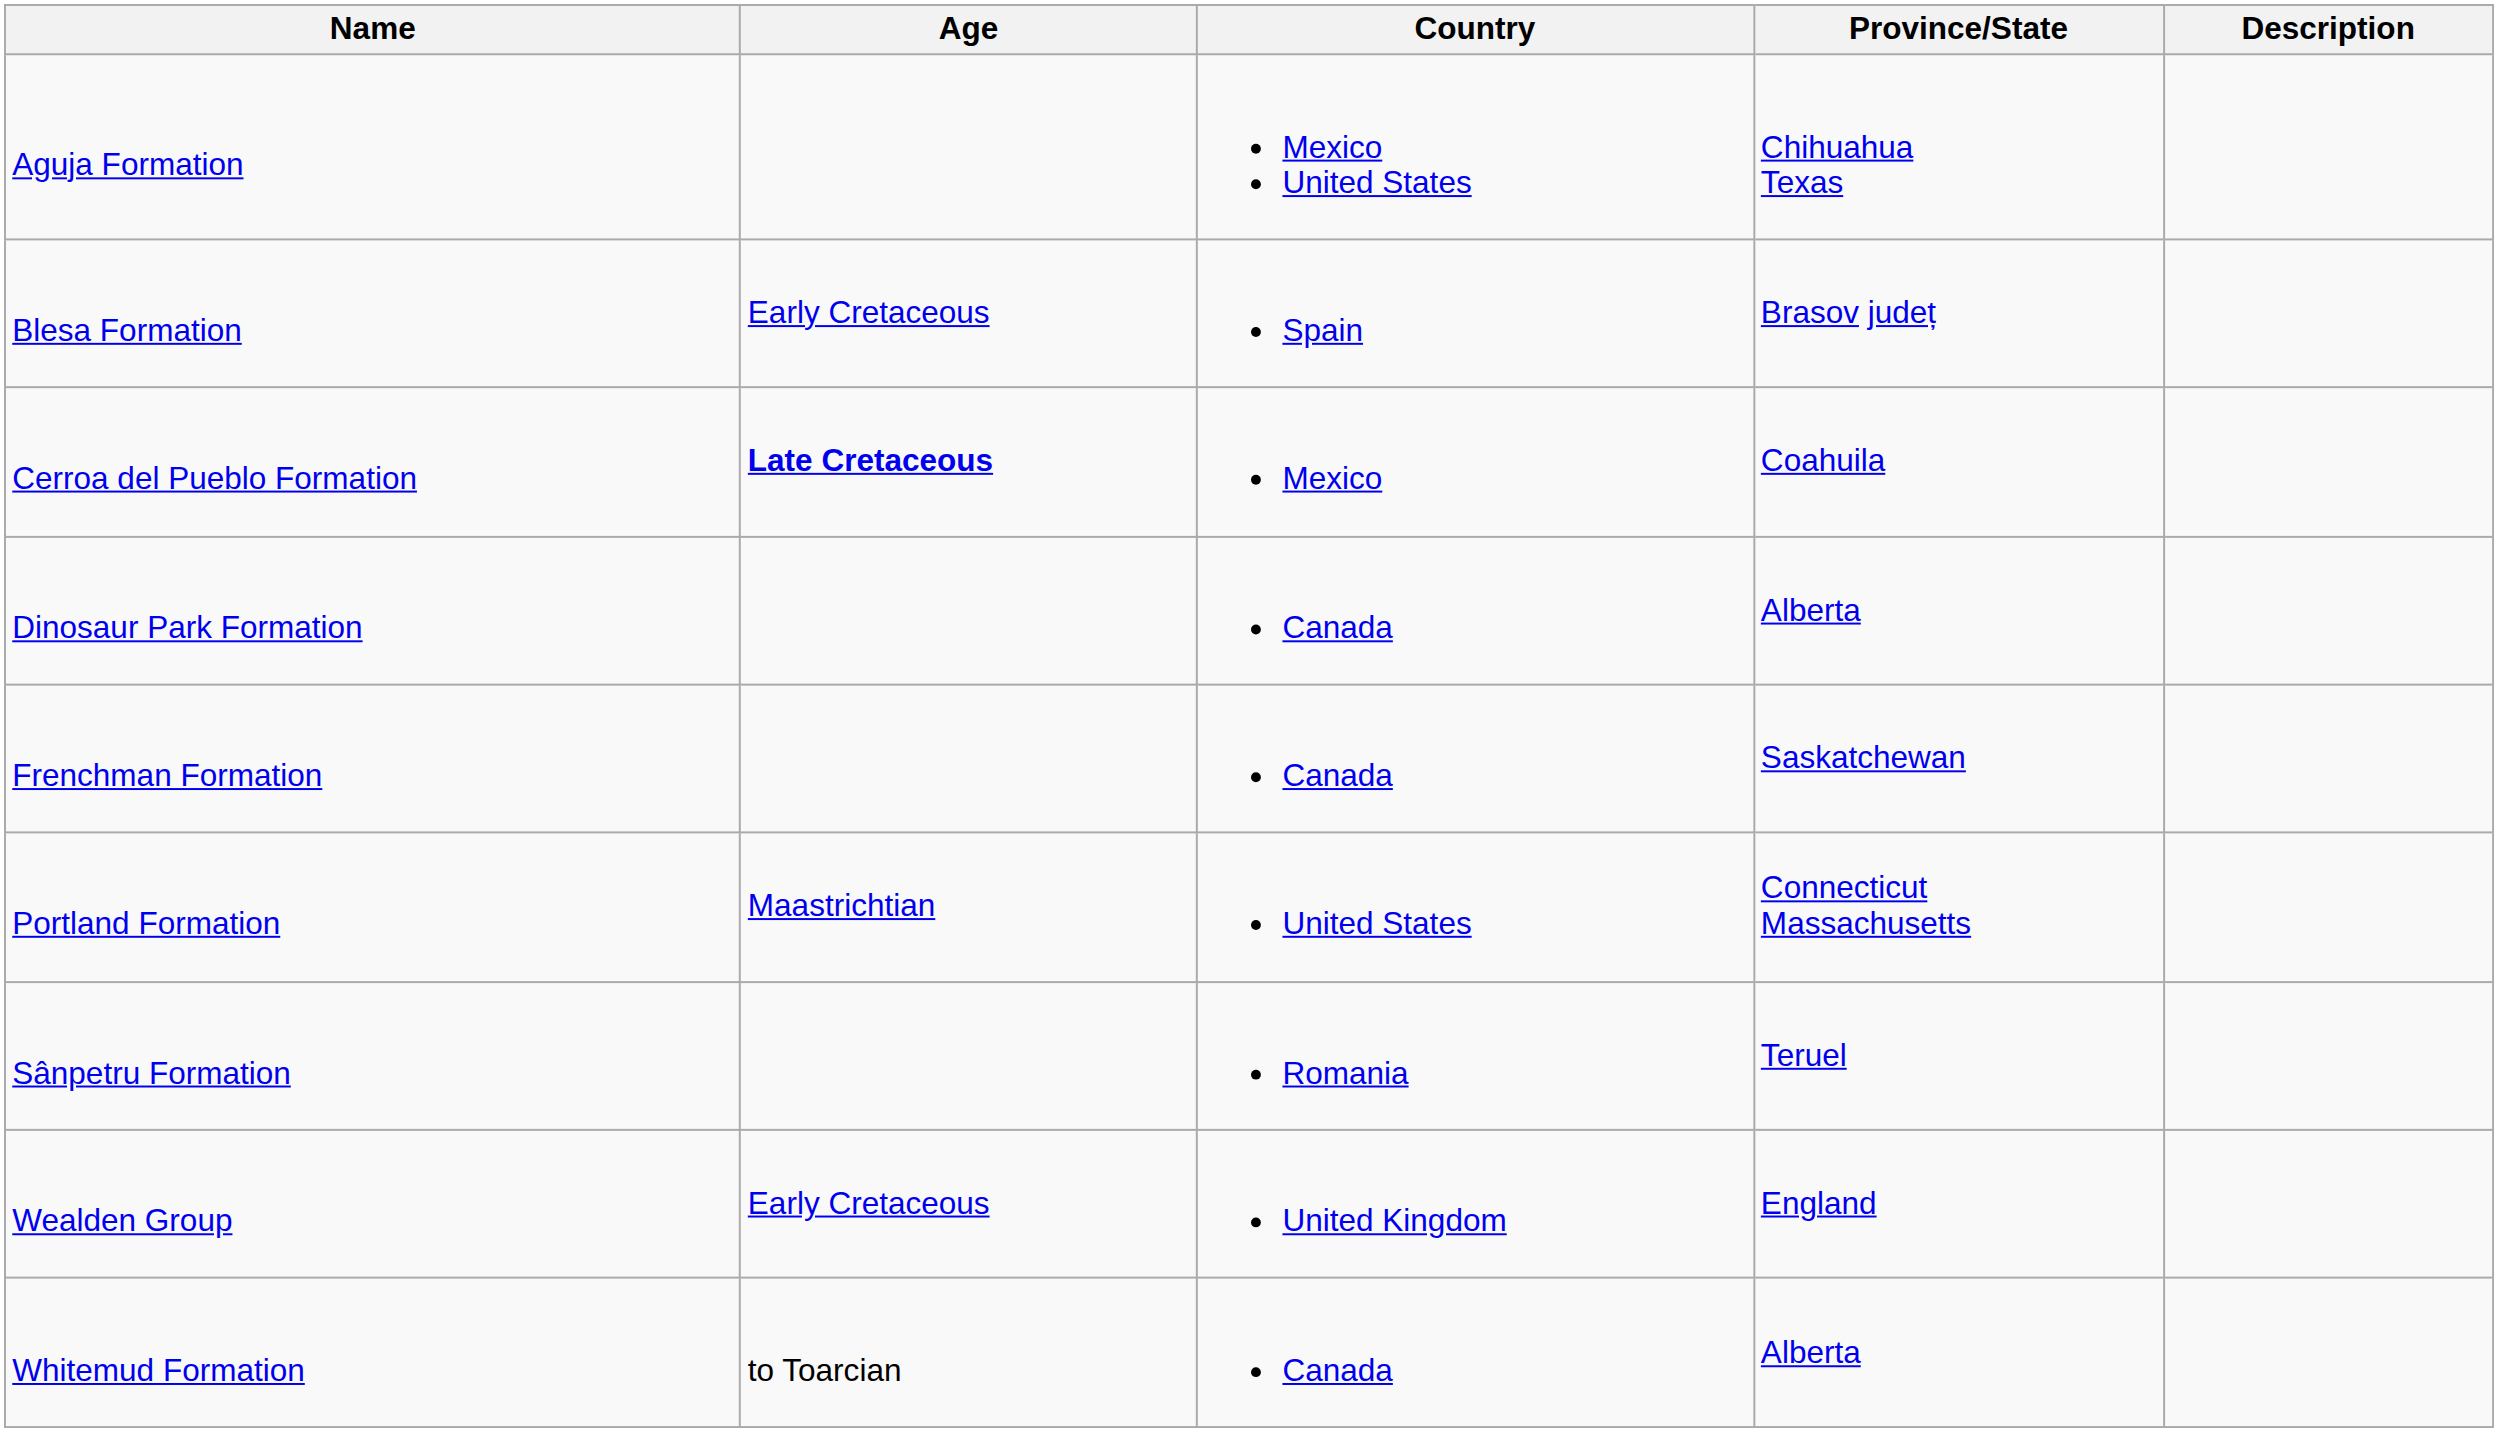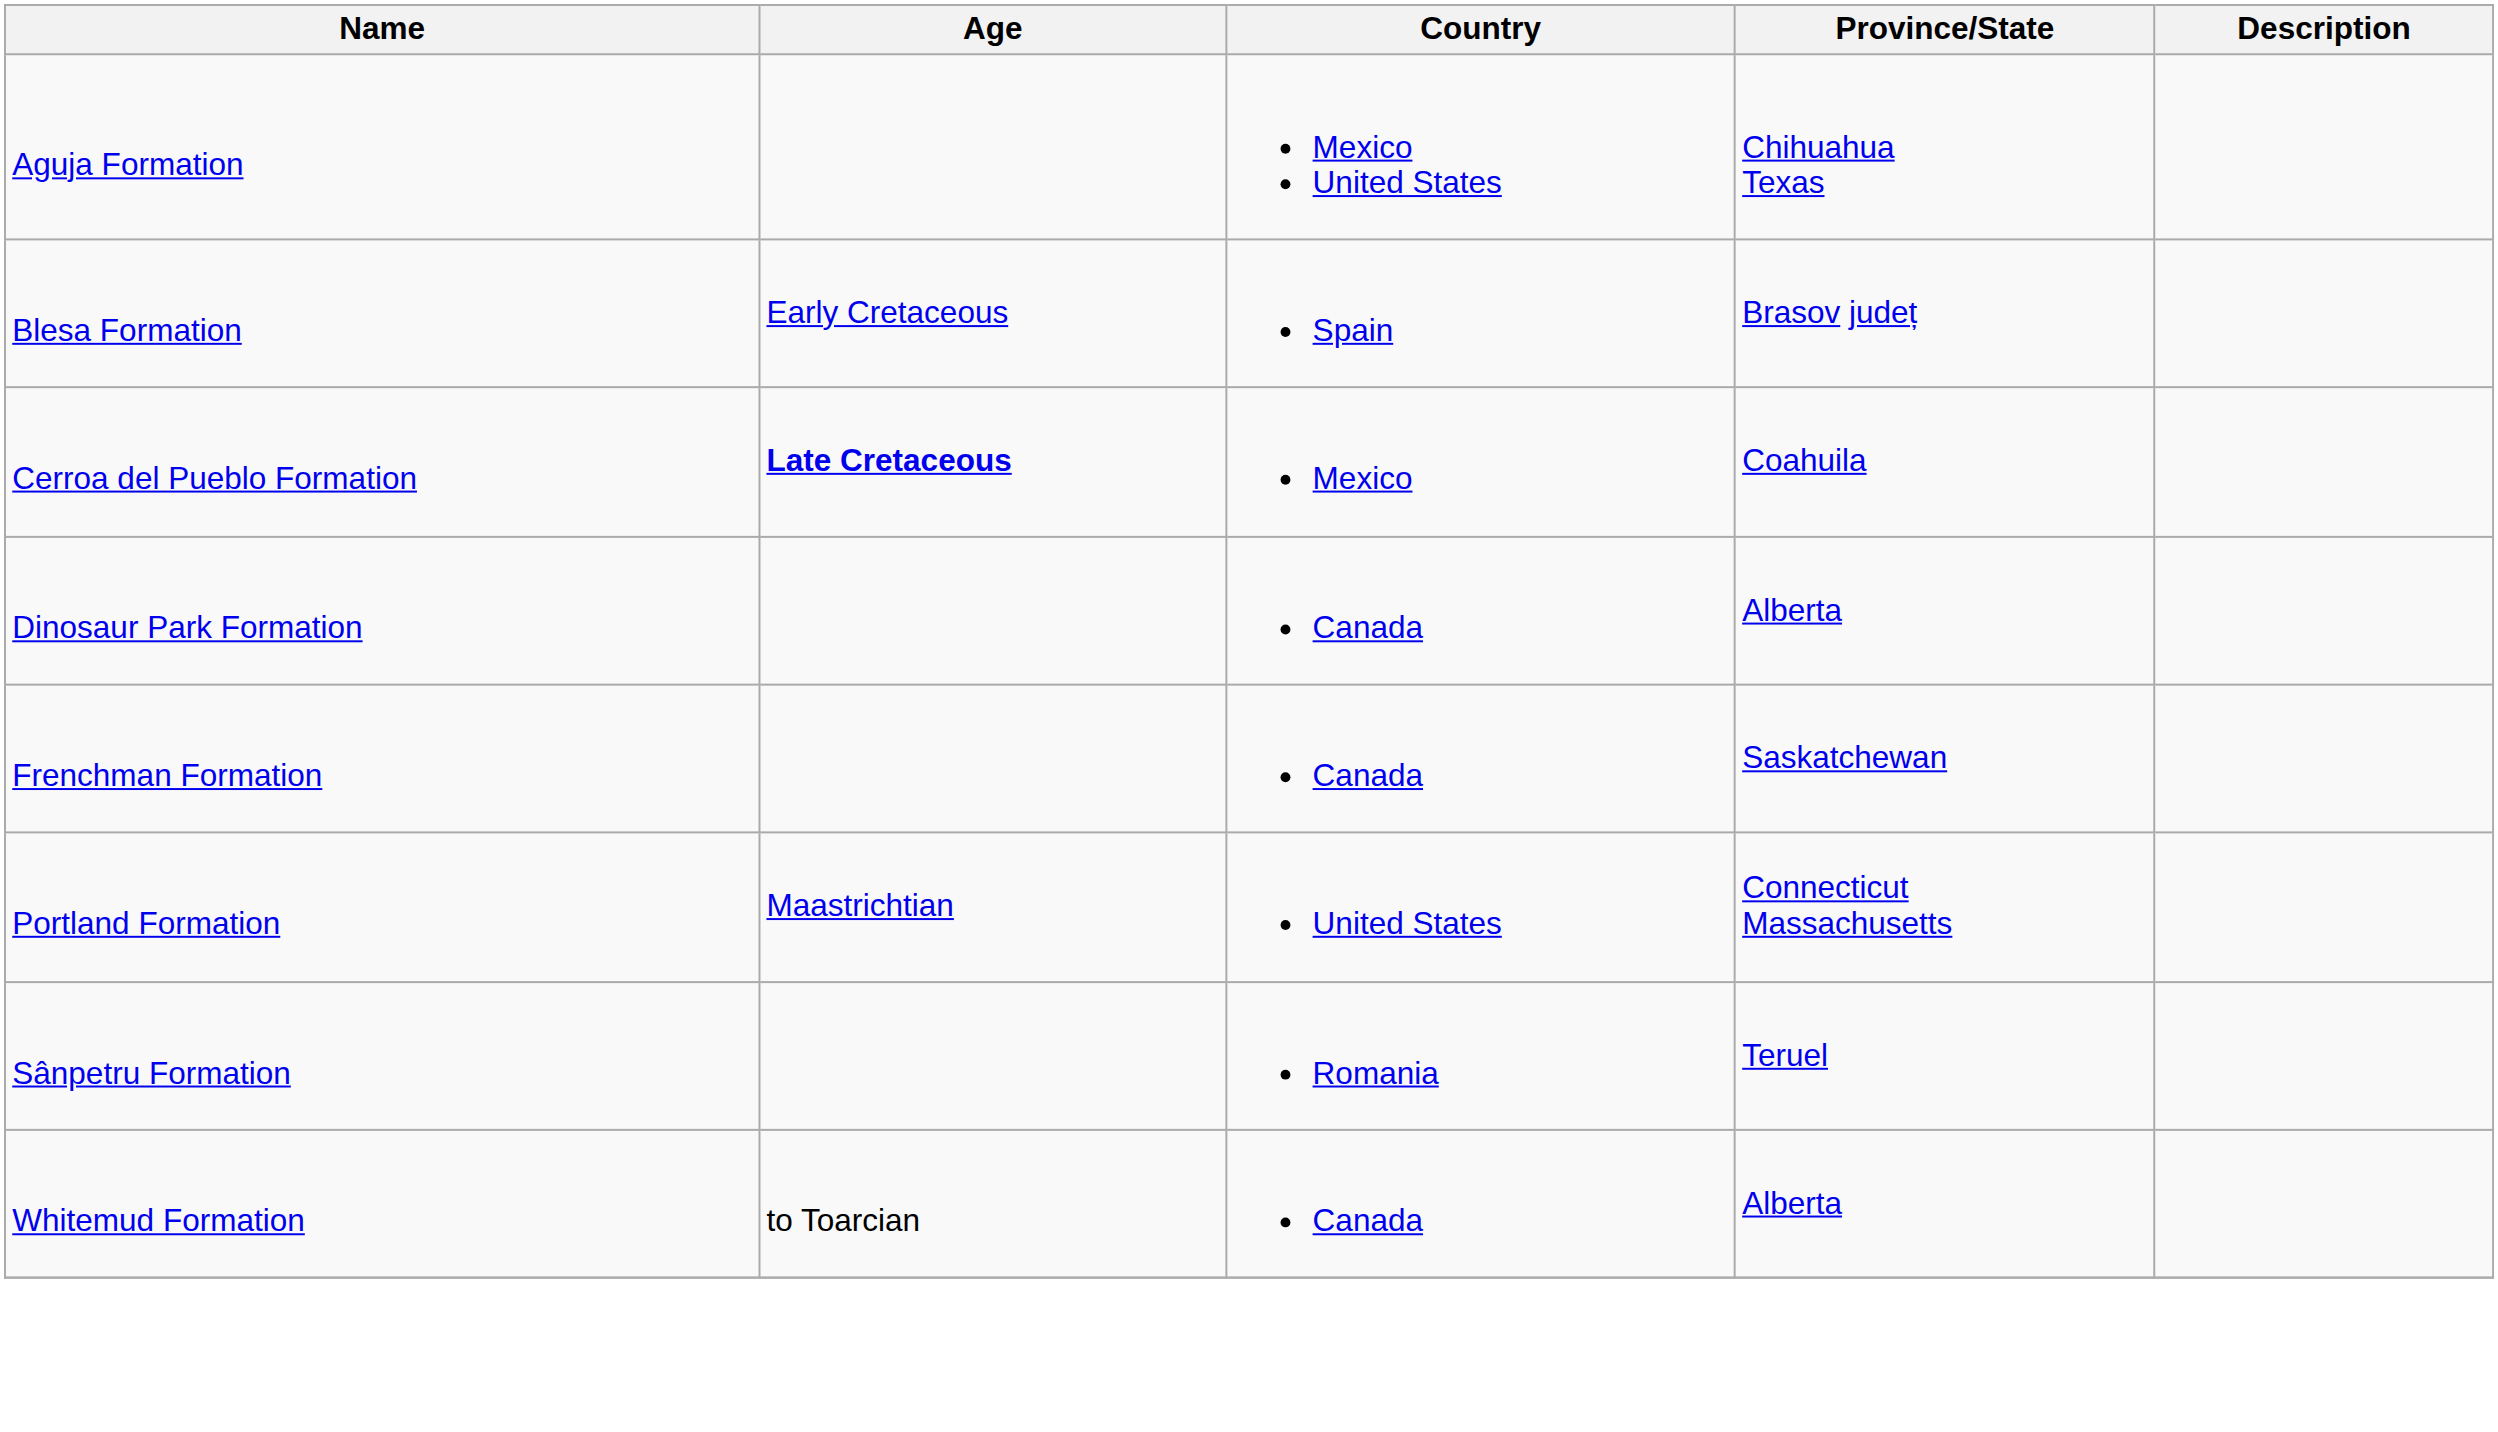- row: (122, 1221)
